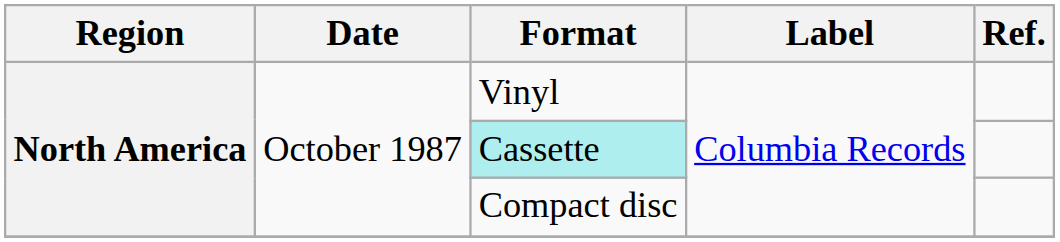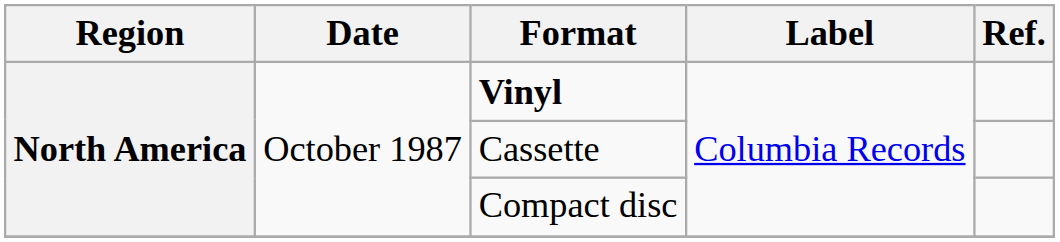(519, 90) normal -> (520, 90) bold
(539, 148) paleturquoise background -> (539, 148) no background
